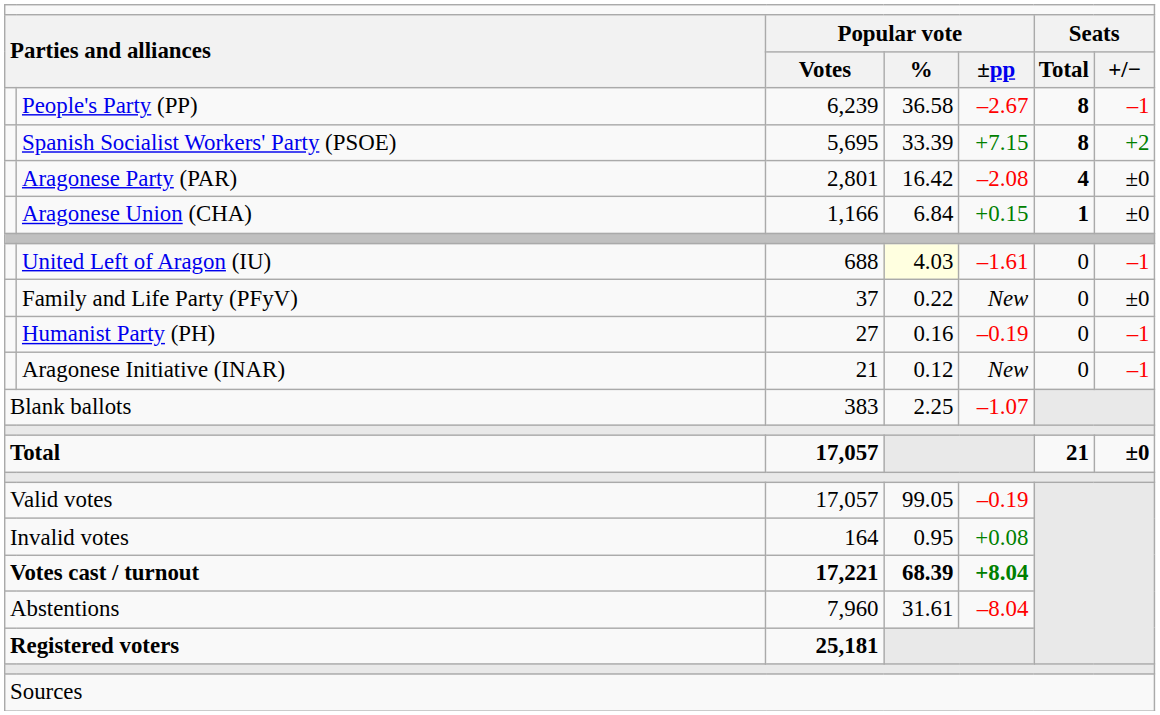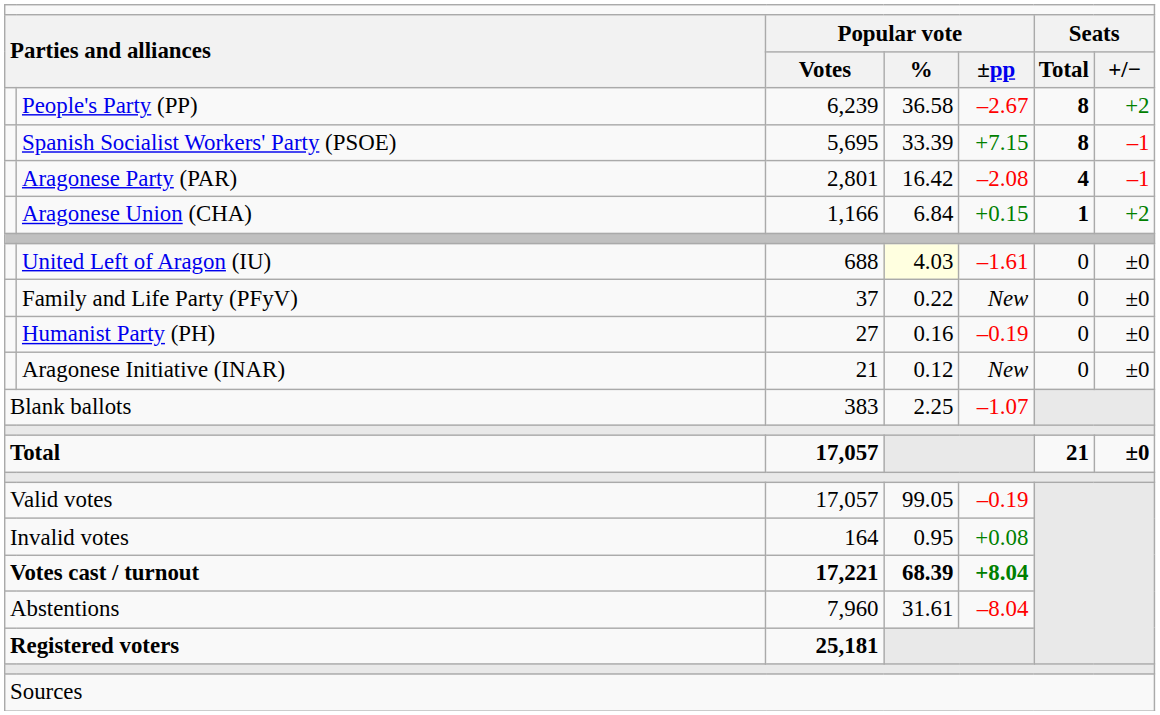(1138, 105) –1 -> (1137, 105) +2
(1137, 142) +2 -> (1138, 142) –1
(1138, 178) ±0 -> (1138, 178) –1
(1138, 214) ±0 -> (1137, 214) +2
(1138, 261) –1 -> (1138, 261) ±0
(1138, 334) –1 -> (1138, 334) ±0
(1138, 370) –1 -> (1138, 370) ±0
